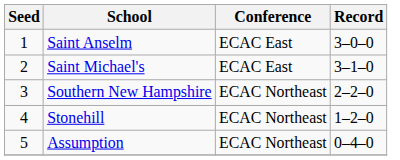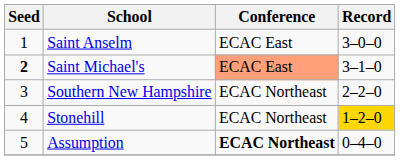(24, 67) normal -> (24, 67) bold
(256, 67) no background -> (256, 67) lightsalmon background
(354, 117) no background -> (362, 117) gold background
(273, 142) normal -> (277, 142) bold
